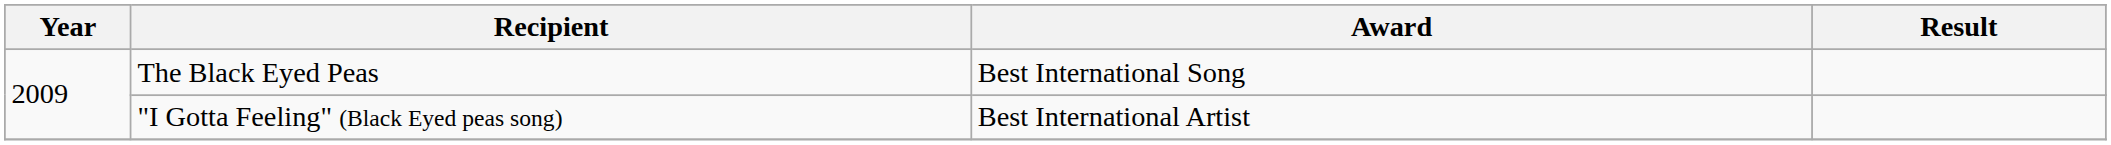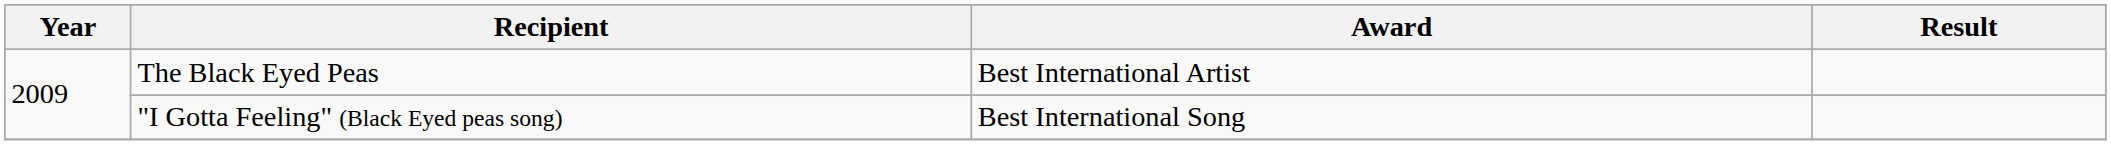(1112, 71) Best International Song -> (1114, 71) Best International Artist
(1114, 116) Best International Artist -> (1112, 116) Best International Song
